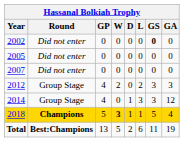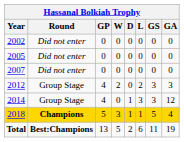(154, 41) bold -> (154, 41) normal
(118, 115) bold -> (118, 115) normal
